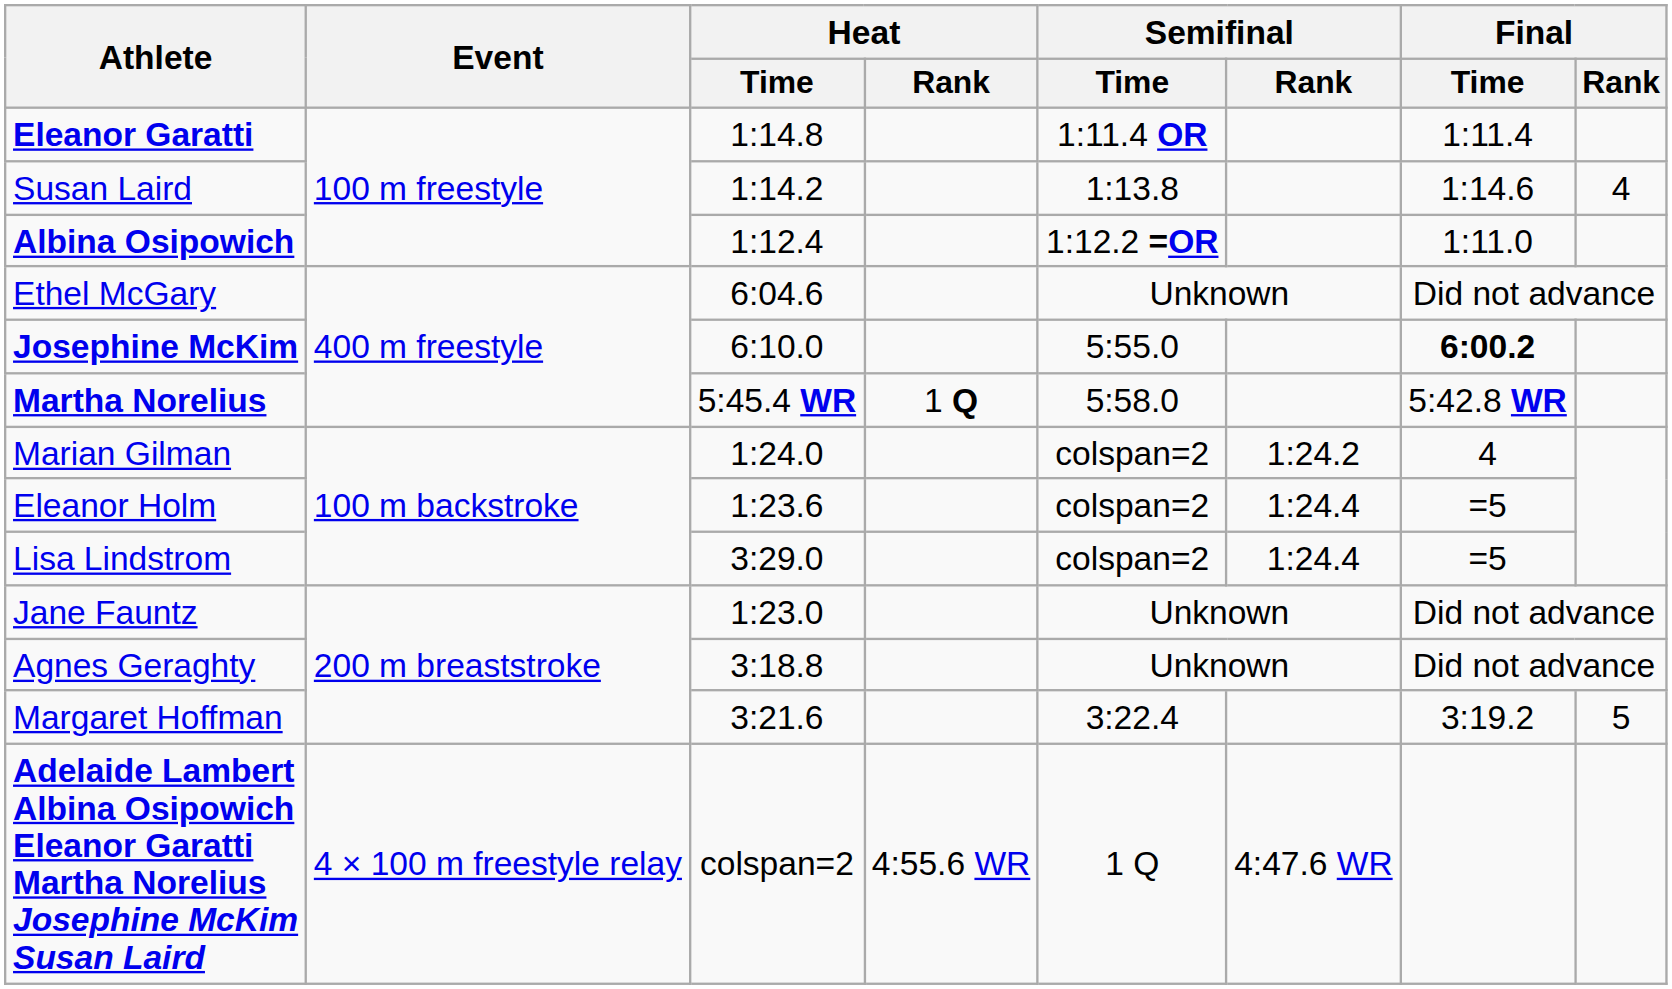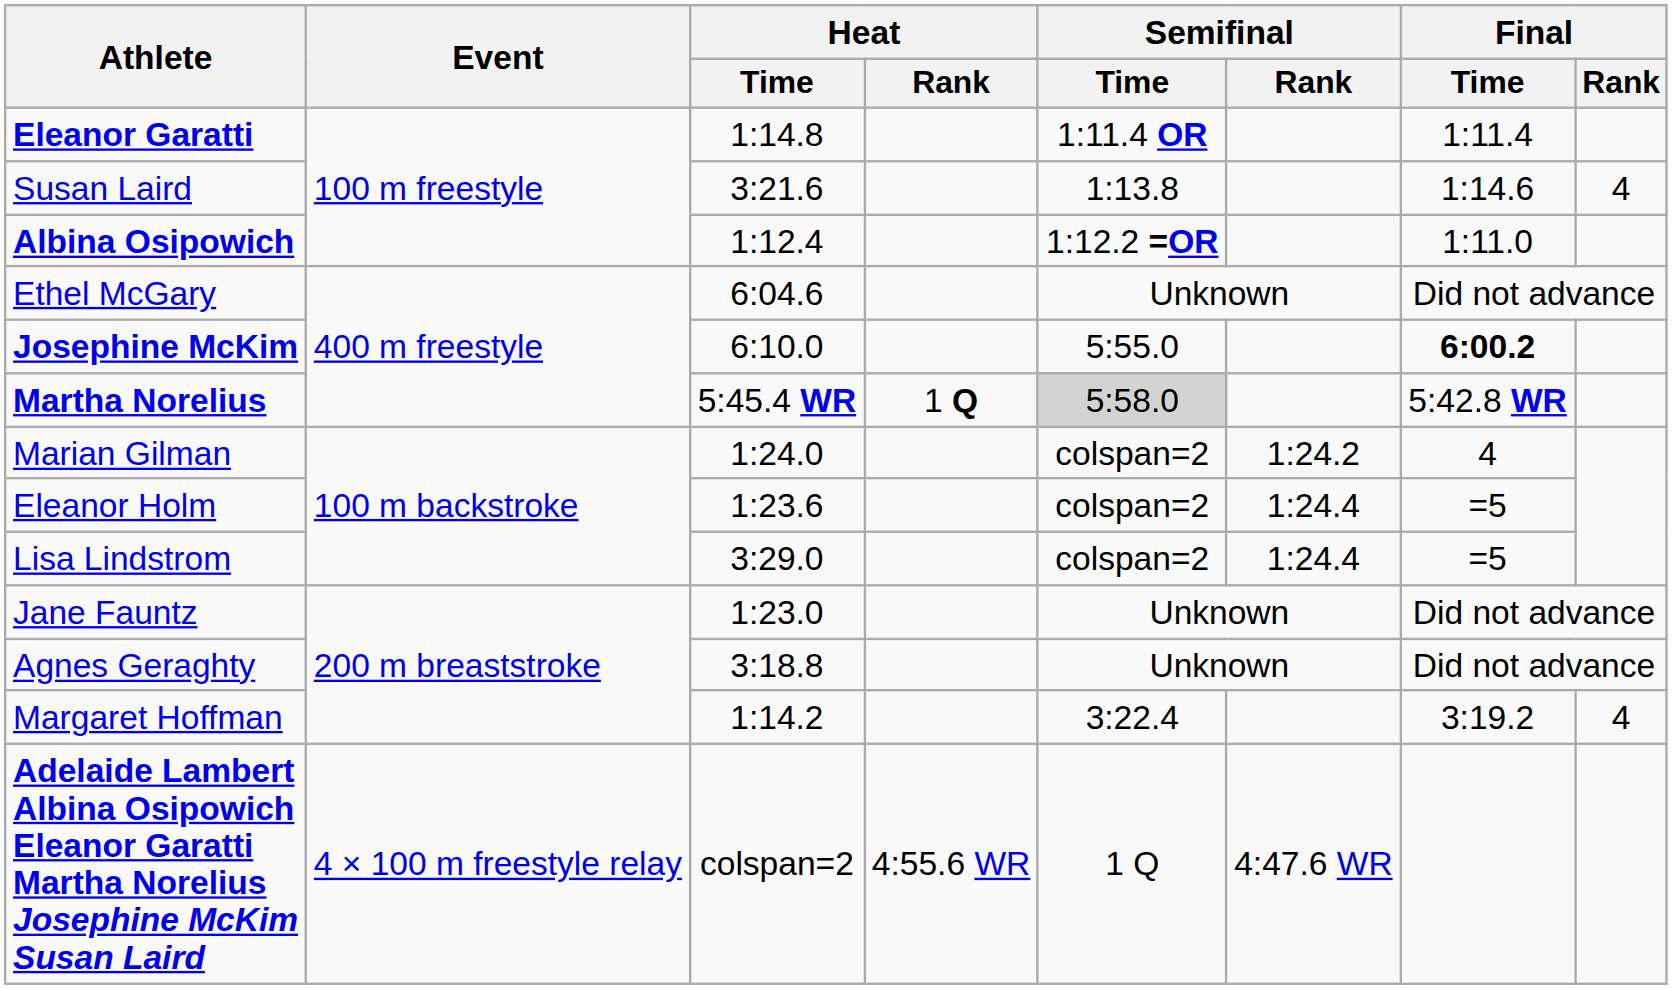(777, 188) 1:14.2 -> (777, 188) 3:21.6
(1132, 400) no background -> (1132, 400) lightgrey background
(777, 718) 3:21.6 -> (777, 718) 1:14.2
(1621, 718) 5 -> (1621, 718) 4
